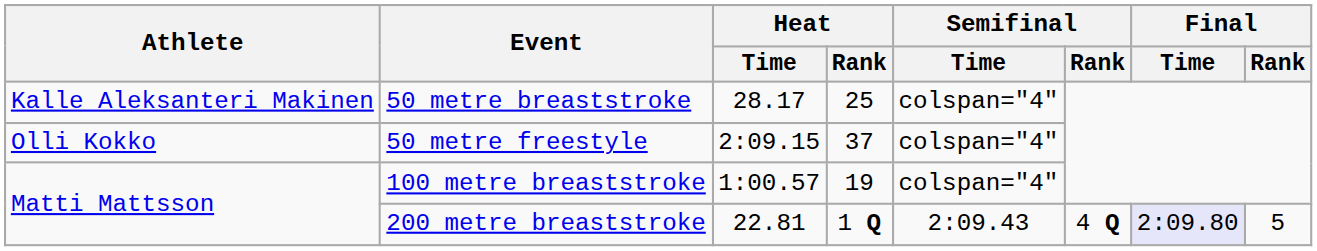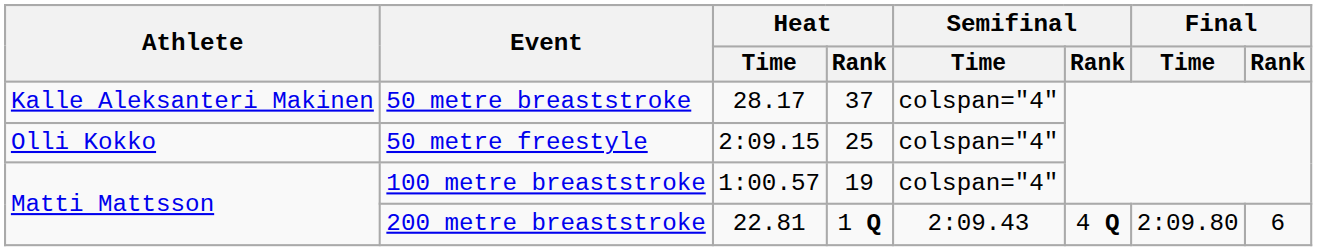(859, 102) 25 -> (859, 102) 37
(859, 143) 37 -> (859, 143) 25
(1188, 224) lavender background -> (1188, 224) no background
(1278, 224) 5 -> (1278, 224) 6
